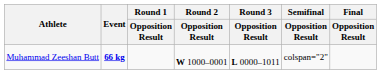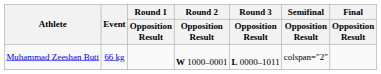(114, 57) bold -> (114, 57) normal
